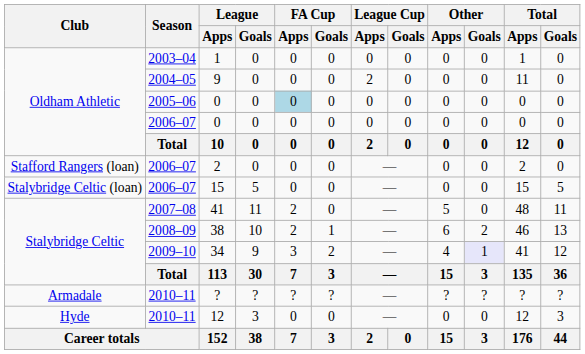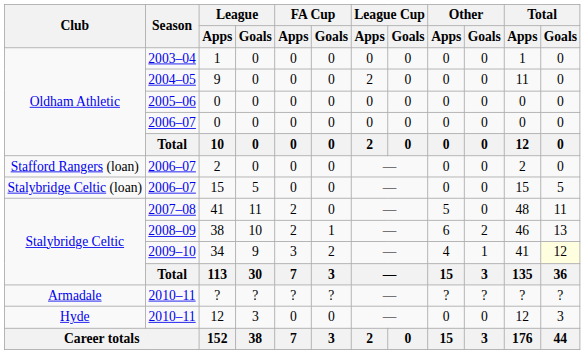(293, 101) lightblue background -> (293, 101) no background
(484, 252) lavender background -> (484, 252) no background
(560, 252) no background -> (560, 252) lightyellow background
